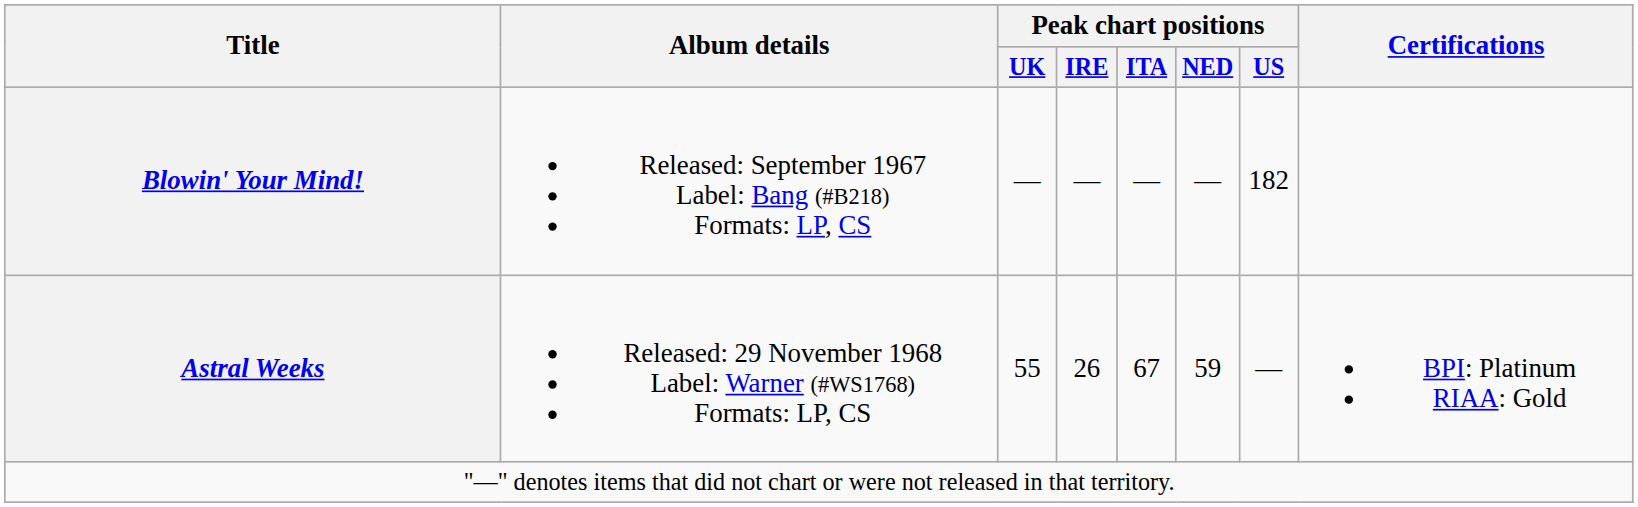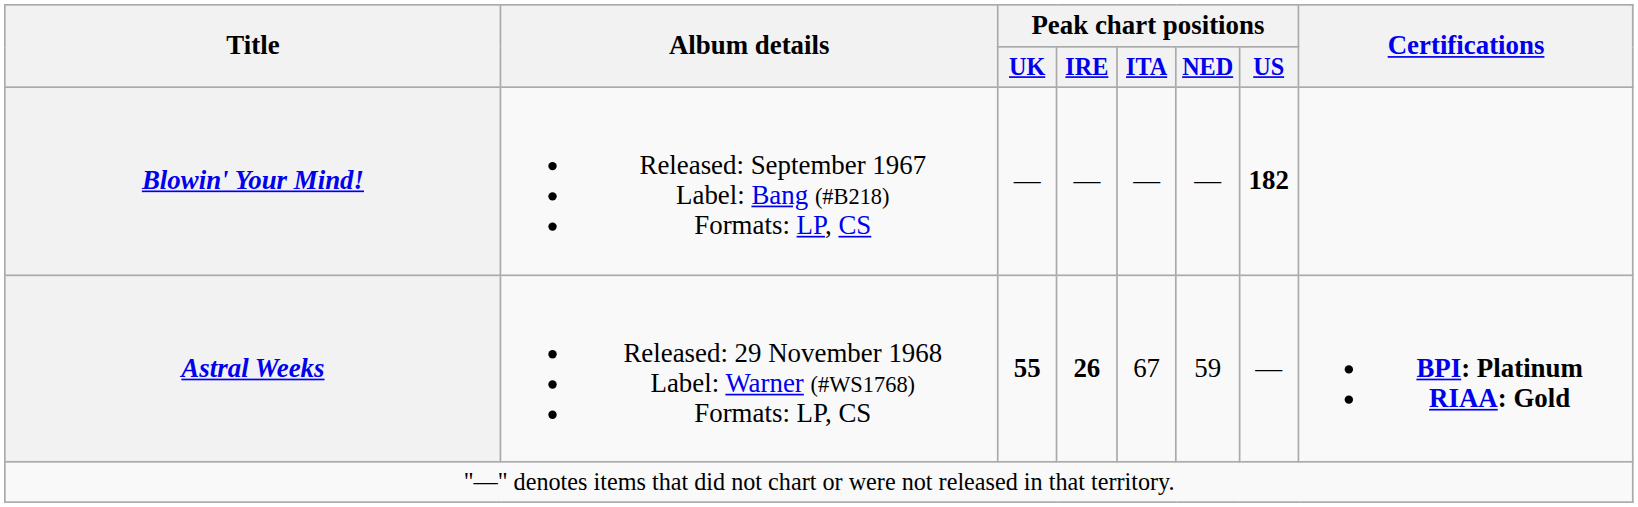(1269, 180) normal -> (1269, 180) bold
(1027, 367) normal -> (1027, 367) bold
(1087, 367) normal -> (1087, 367) bold
(1466, 383) normal -> (1466, 383) bold
